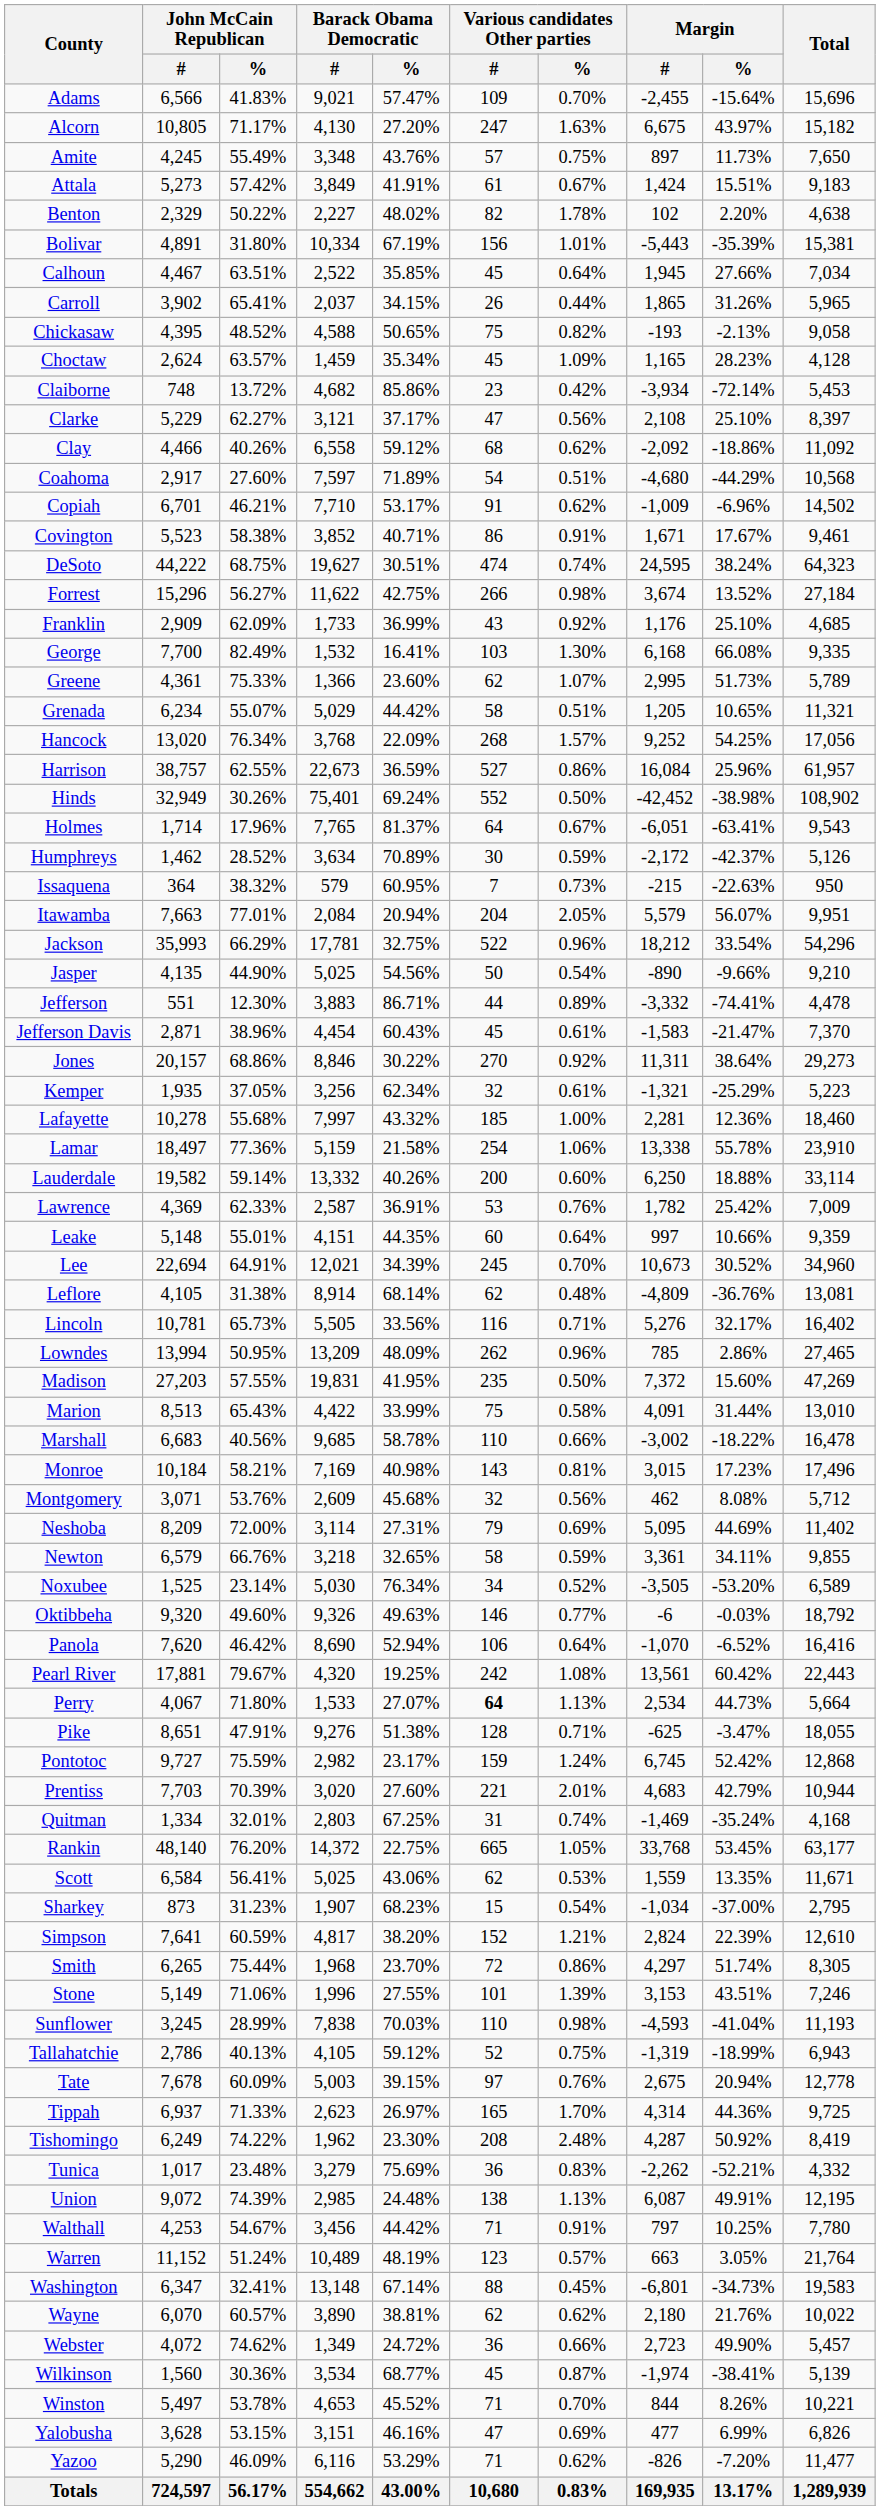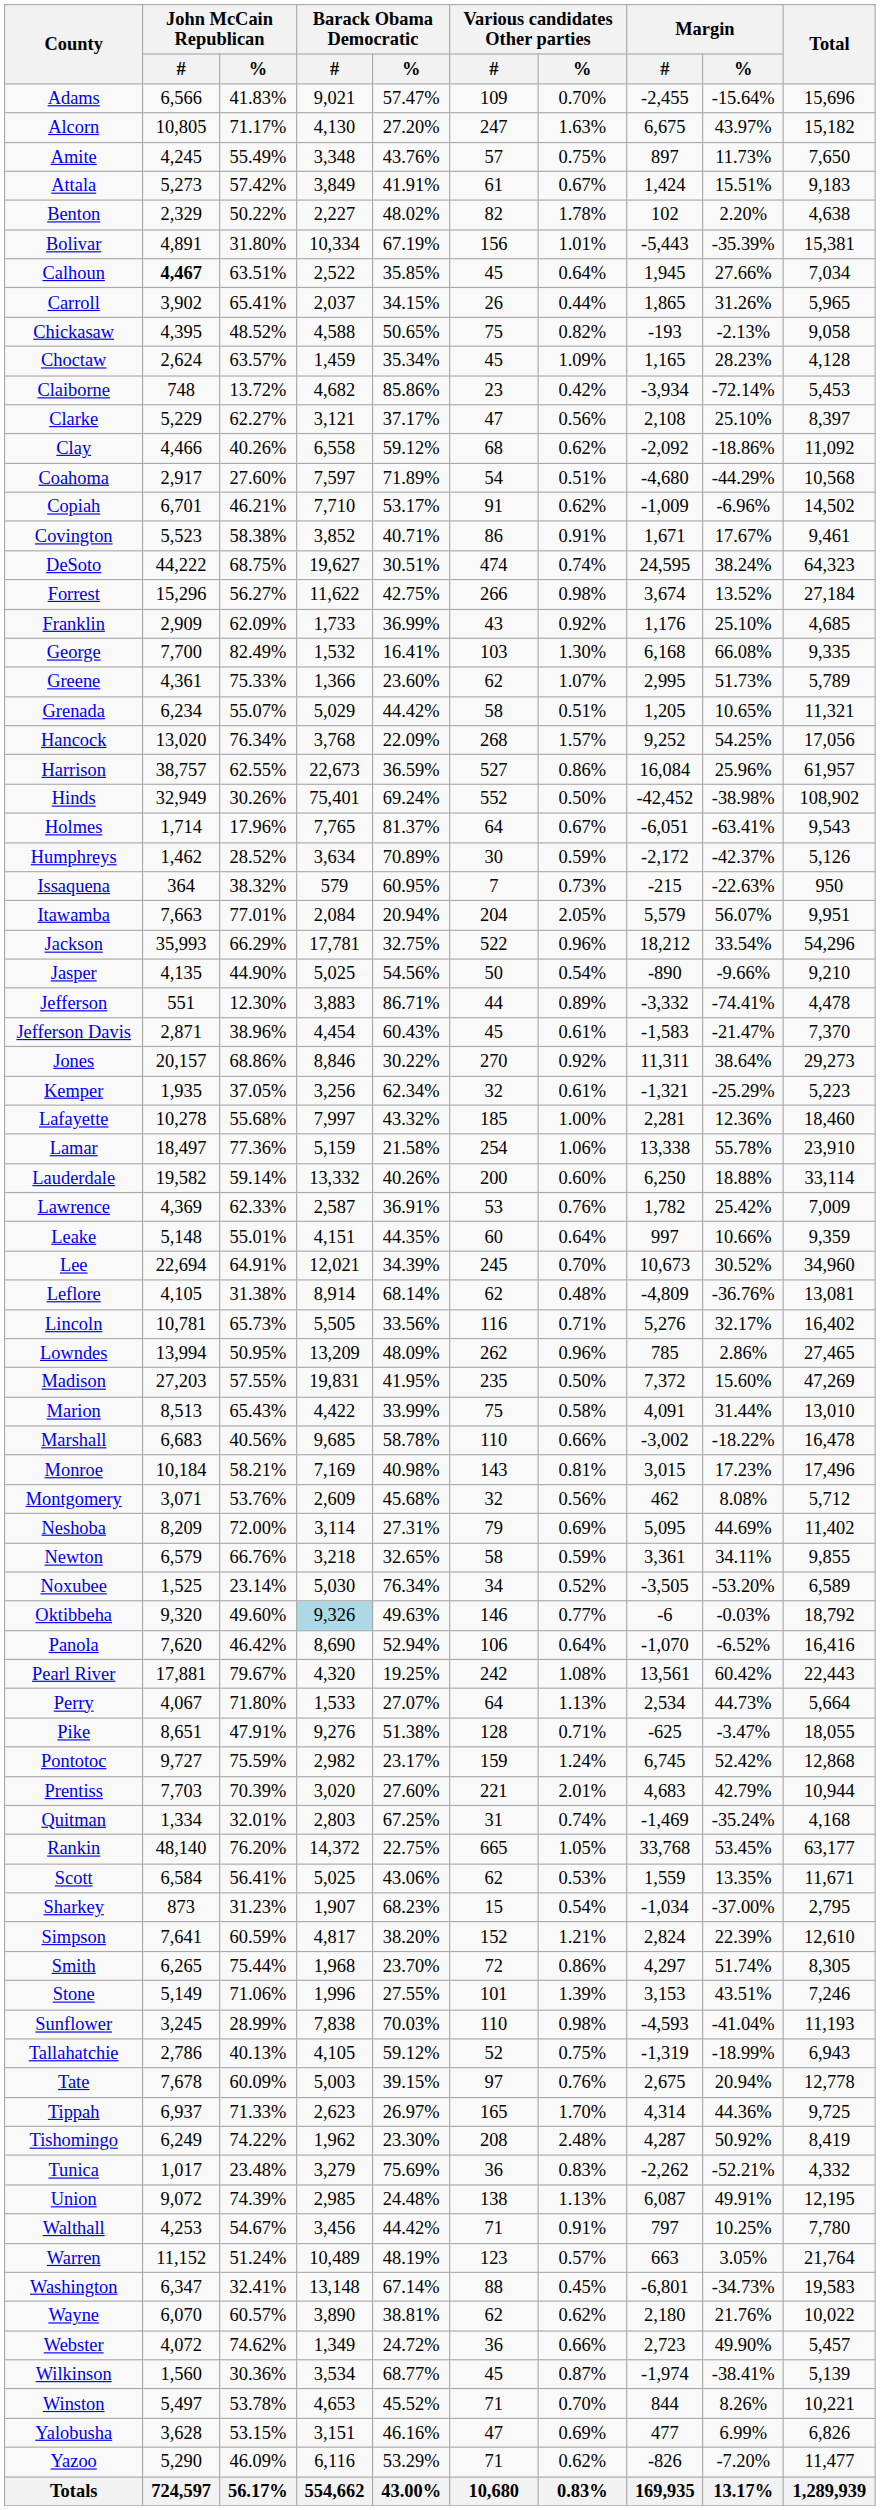(181, 273) normal -> (181, 273) bold
(335, 1615) no background -> (335, 1615) lightblue background
(494, 1703) bold -> (494, 1703) normal
